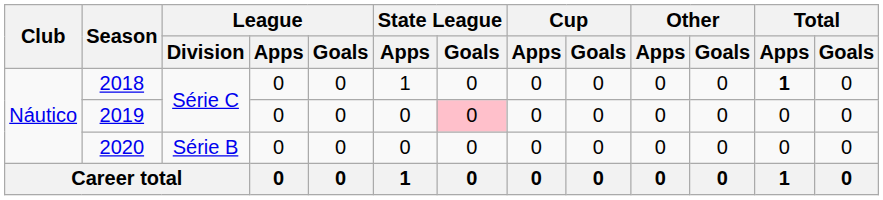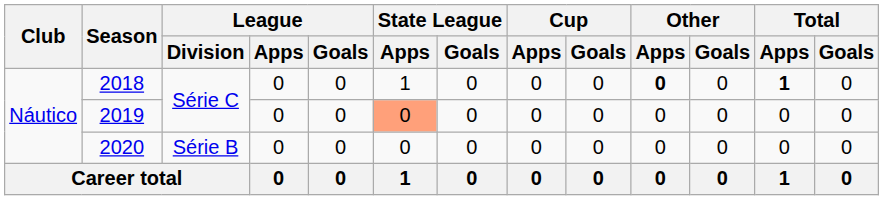(660, 83) normal -> (660, 83) bold
(405, 115) no background -> (405, 115) lightsalmon background
(472, 115) pink background -> (472, 115) no background
